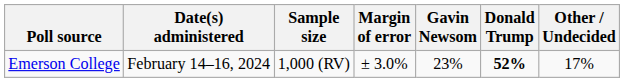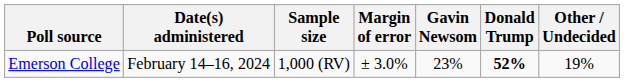(579, 63) 17% -> (579, 63) 19%
